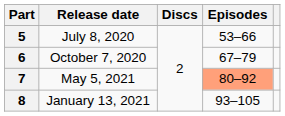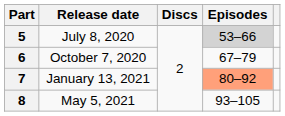(238, 36) no background -> (238, 36) lightgrey background
(98, 79) May 5, 2021 -> (98, 79) January 13, 2021
(98, 100) January 13, 2021 -> (98, 100) May 5, 2021
